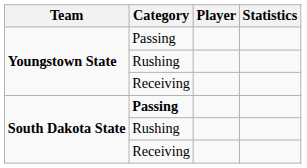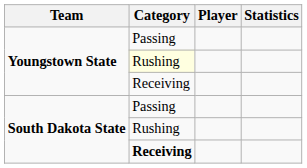(156, 61) no background -> (156, 61) lightyellow background
(155, 106) bold -> (154, 106) normal
(161, 151) normal -> (162, 151) bold
